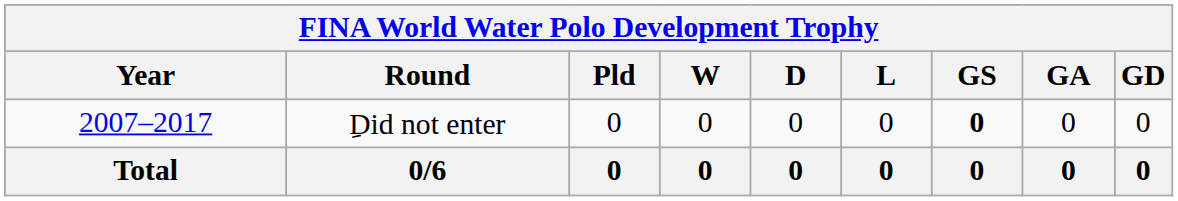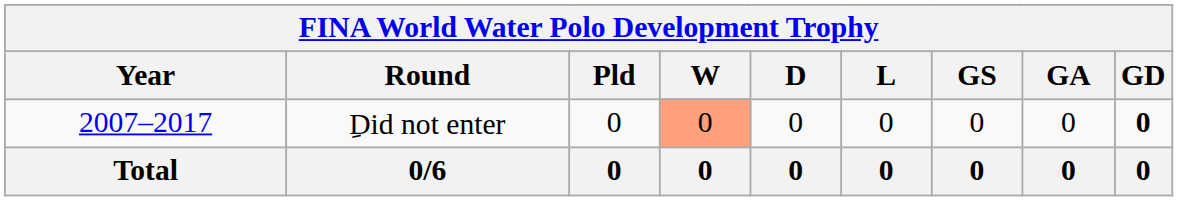(705, 122) no background -> (705, 122) lightsalmon background
(977, 122) bold -> (977, 122) normal
(1143, 122) normal -> (1143, 122) bold
